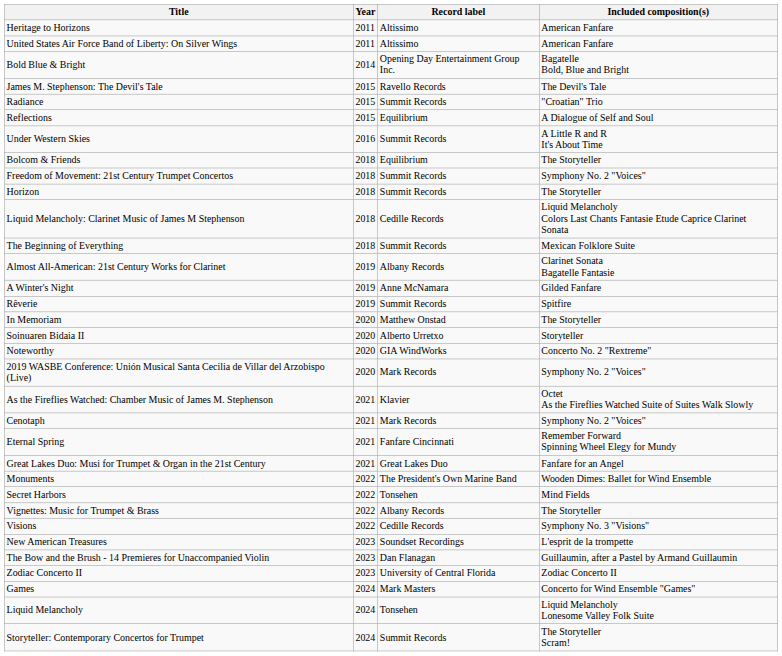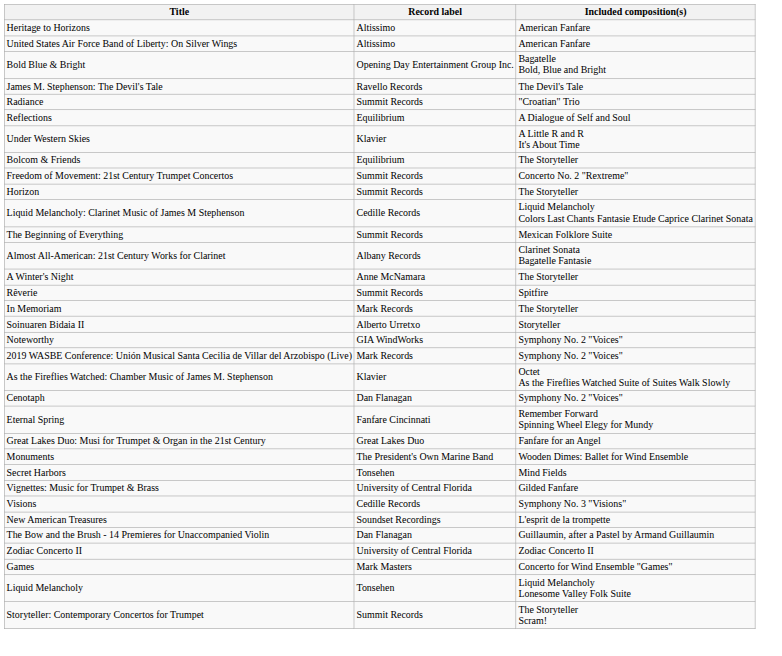- column: (365, 12)
(413, 139) Summit Records -> (371, 139) Klavier
(594, 176) Symphony No. 2 "Voices" -> (573, 176) Concerto No. 2 "Rextreme"
(571, 288) Gilded Fanfare -> (548, 277) The Storyteller
(413, 319) Matthew Onstad -> (385, 308) Mark Records
(596, 351) Concerto No. 2 "Rextreme" -> (571, 340) Symphony No. 2 "Voices"
(408, 420) Mark Records -> (384, 398) Dan Flanagan
(412, 510) Albany Records -> (414, 488) University of Central Florida
(571, 510) The Storyteller -> (548, 488) Gilded Fanfare
